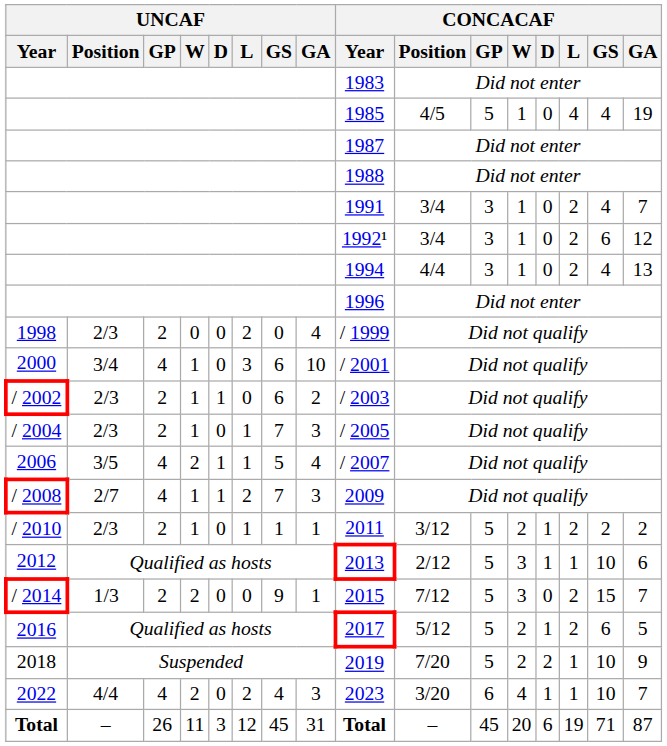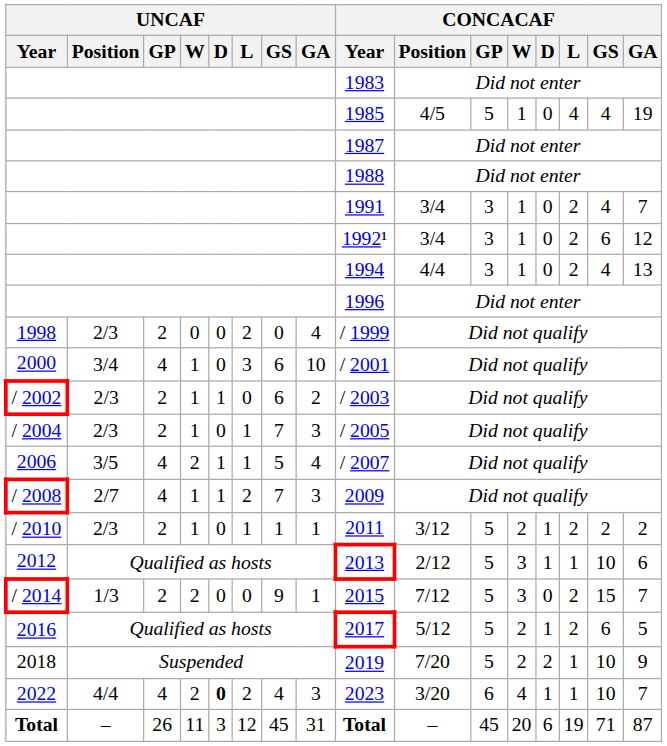(221, 693) normal -> (221, 693) bold
